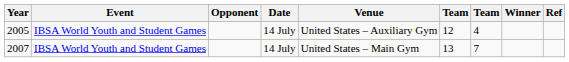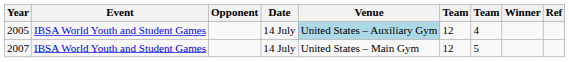(369, 30) no background -> (369, 30) lightblue background
(448, 48) 13 -> (448, 48) 12
(476, 48) 7 -> (476, 48) 5
